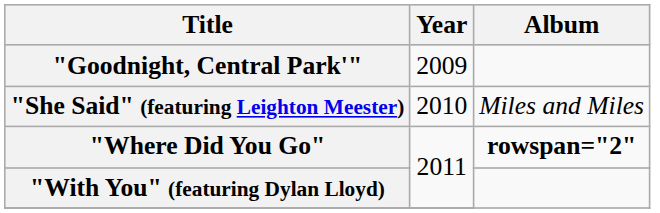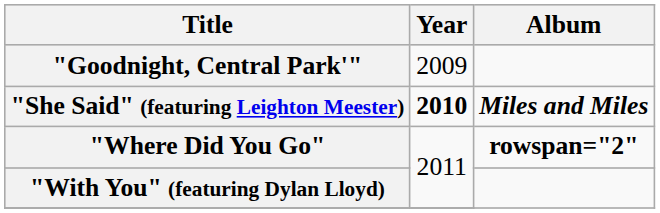(442, 106) normal -> (442, 106) bold
(562, 106) normal -> (564, 106) bold
